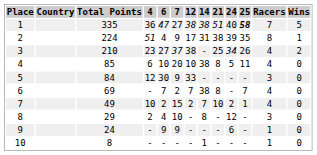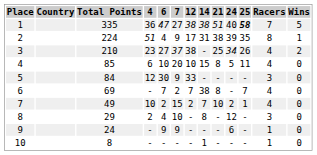(204, 64) 38 -> (204, 64) 15
